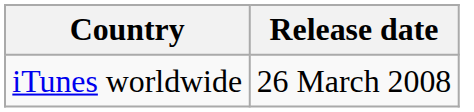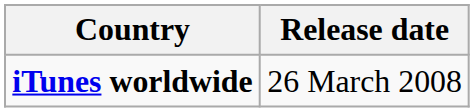(127, 80) normal -> (133, 80) bold
